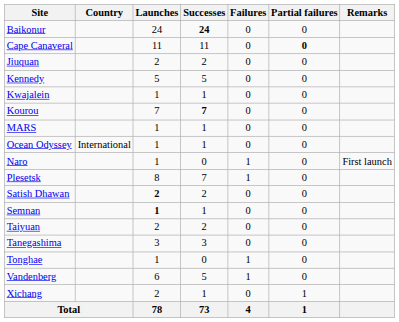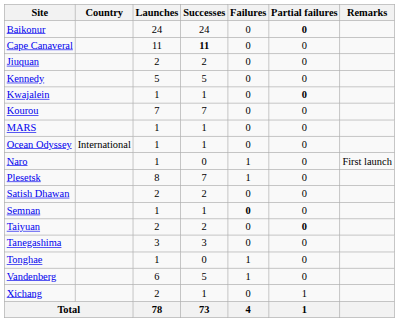(204, 29) bold -> (204, 29) normal
(304, 29) normal -> (304, 29) bold
(204, 45) normal -> (204, 45) bold
(304, 45) bold -> (304, 45) normal
(304, 95) normal -> (304, 95) bold
(204, 111) bold -> (204, 111) normal
(157, 194) bold -> (157, 194) normal
(157, 210) bold -> (157, 210) normal
(248, 210) normal -> (248, 210) bold
(304, 227) normal -> (304, 227) bold
